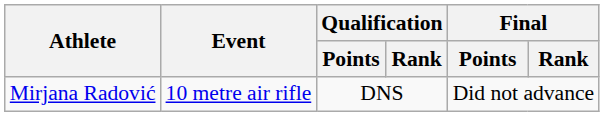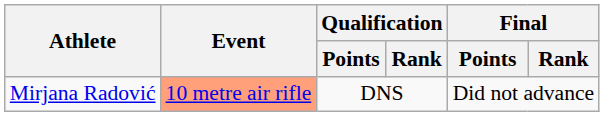(238, 93) no background -> (238, 93) lightsalmon background
